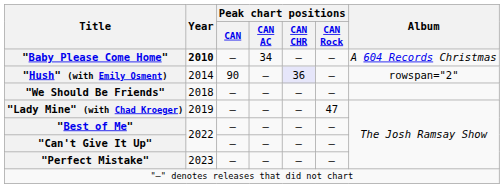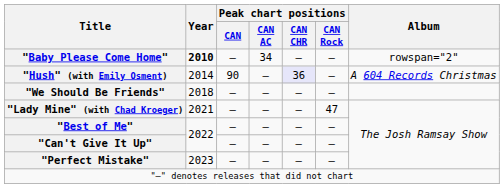(424, 57) A 604 Records Christmas -> (424, 57) rowspan="2"
(424, 75) rowspan="2" -> (424, 75) A 604 Records Christmas
(201, 109) 2019 -> (201, 109) 2021
